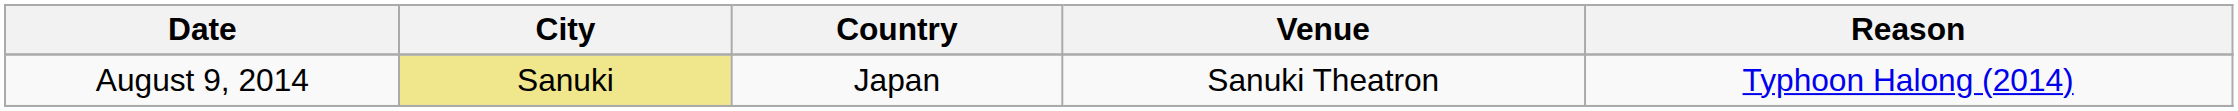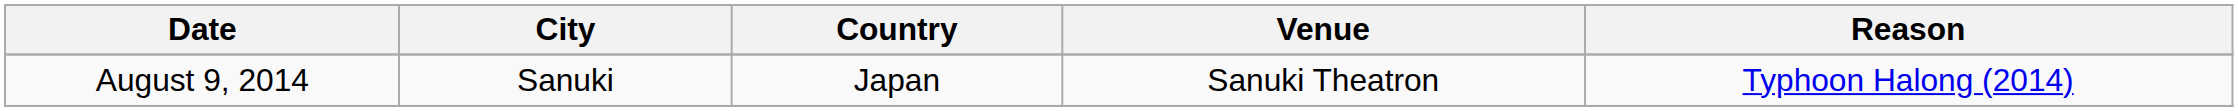(565, 79) khaki background -> (565, 79) no background
